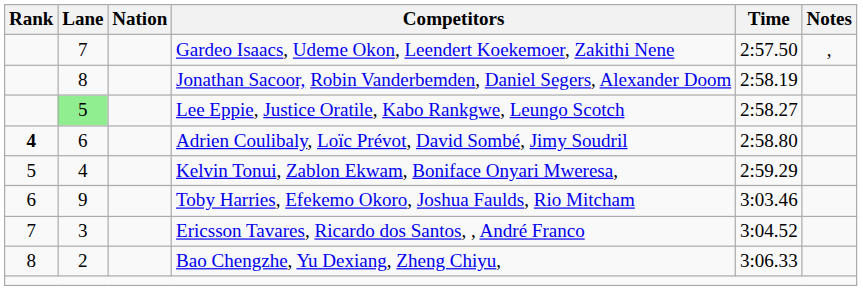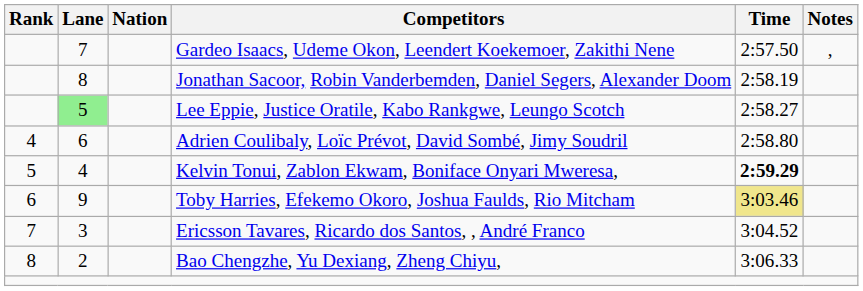(31, 140) bold -> (31, 140) normal
(769, 170) normal -> (769, 170) bold
(769, 200) no background -> (769, 200) khaki background
